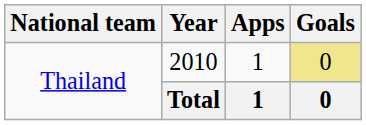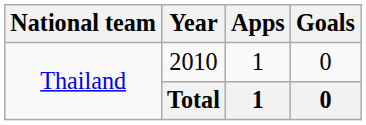(325, 61) khaki background -> (325, 61) no background
